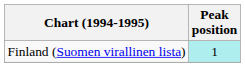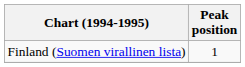(215, 51) paleturquoise background -> (215, 51) no background
